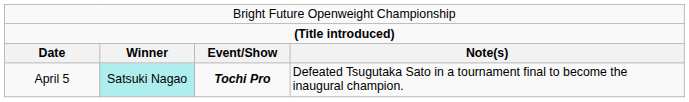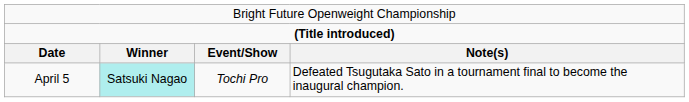(242, 79) bold -> (242, 79) normal
